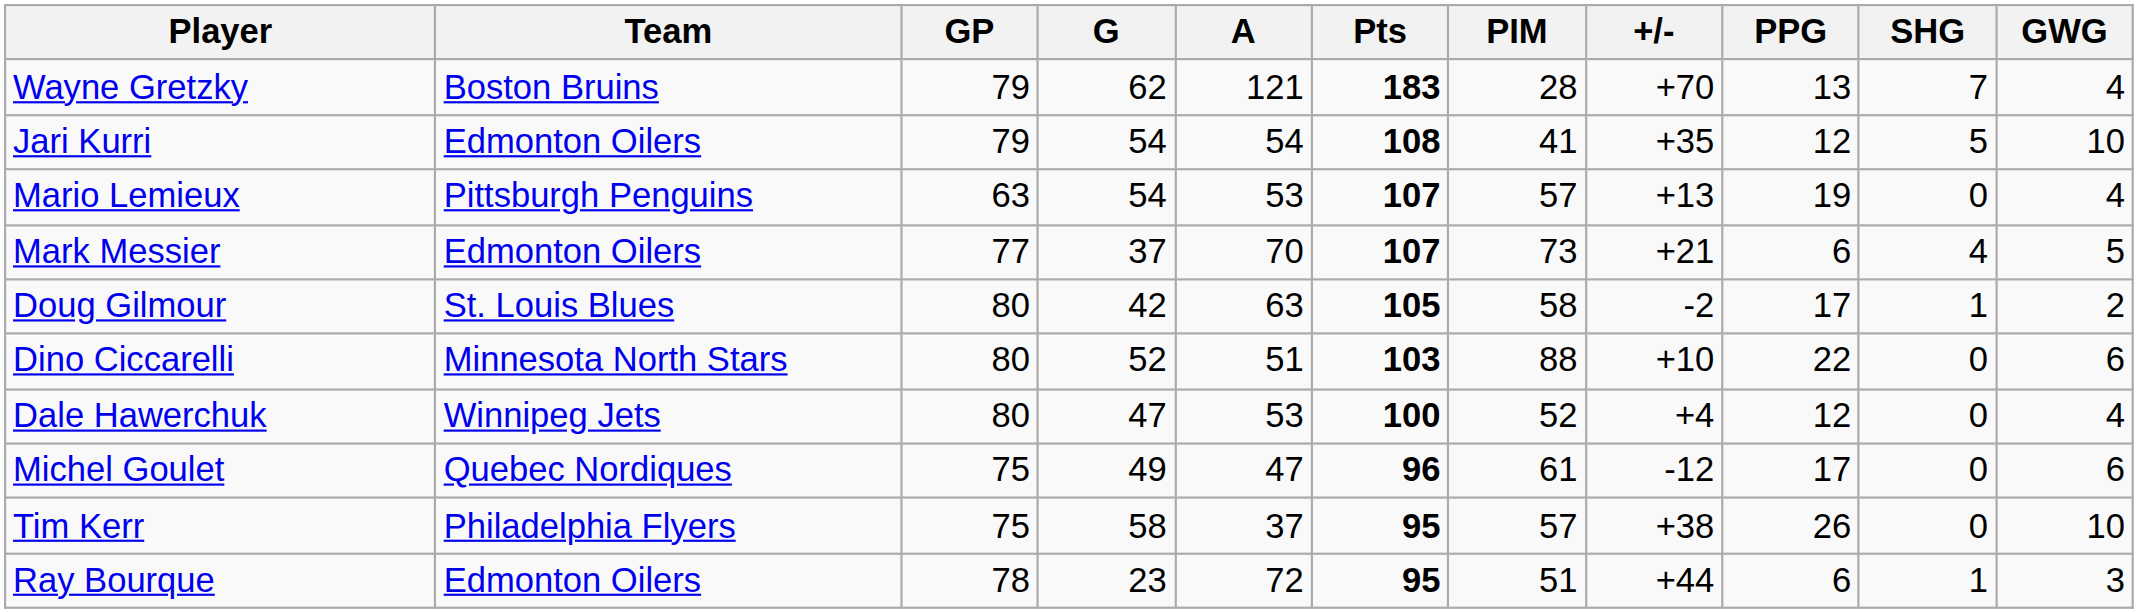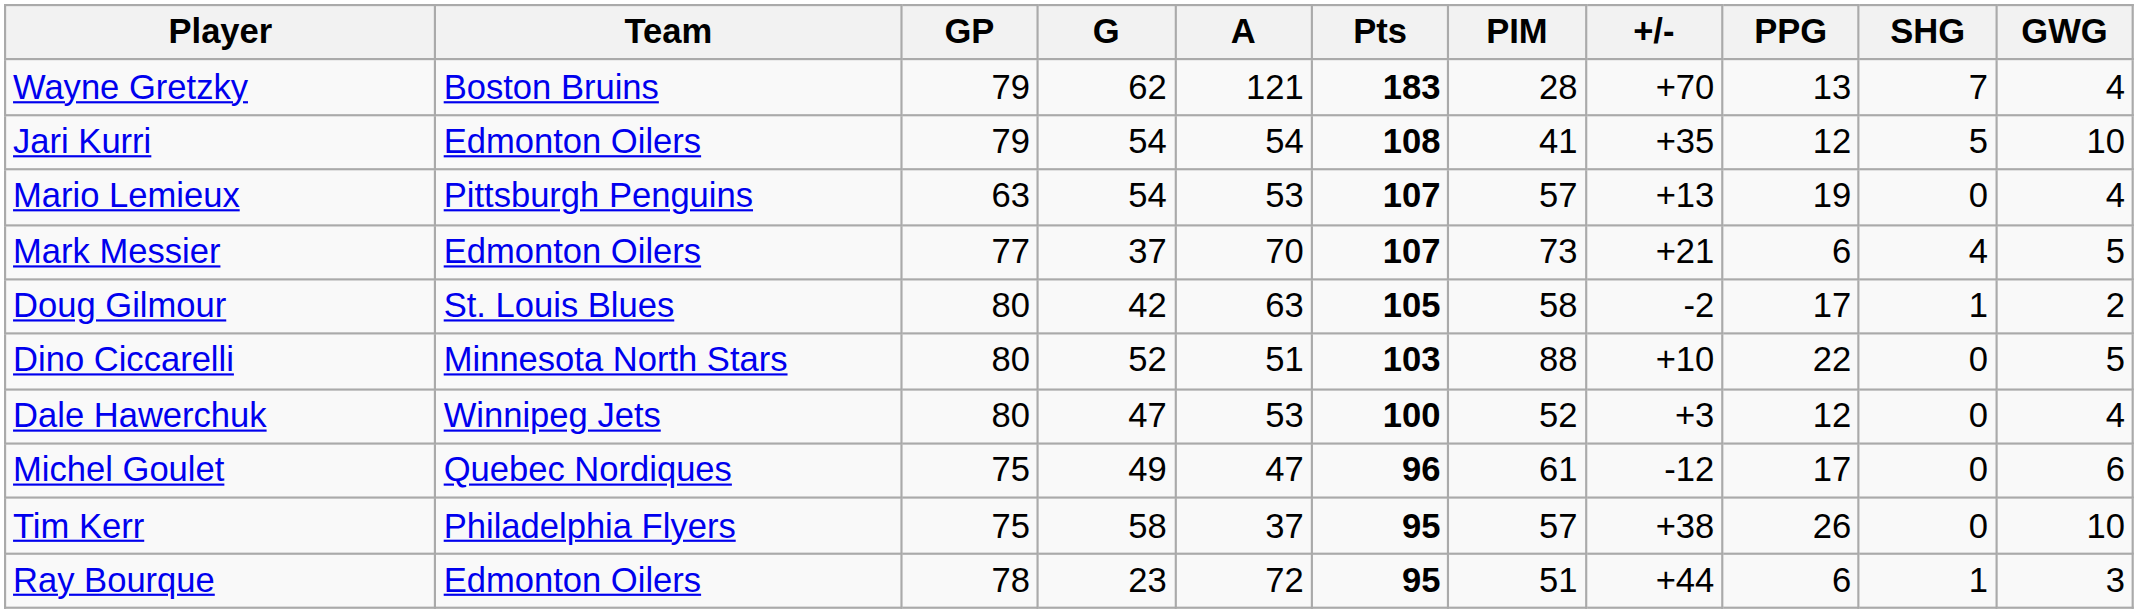(2115, 360) 6 -> (2115, 360) 5
(1695, 415) +4 -> (1695, 415) +3
